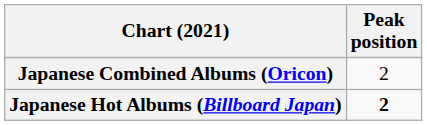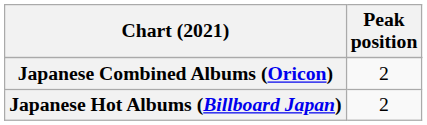(384, 104) bold -> (384, 104) normal
